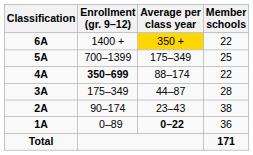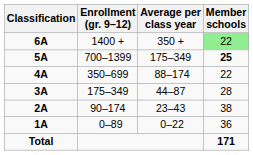(171, 41) gold background -> (171, 41) no background
(226, 41) no background -> (226, 41) lightgreen background
(226, 58) normal -> (226, 58) bold
(108, 74) bold -> (108, 74) normal
(171, 125) bold -> (171, 125) normal
